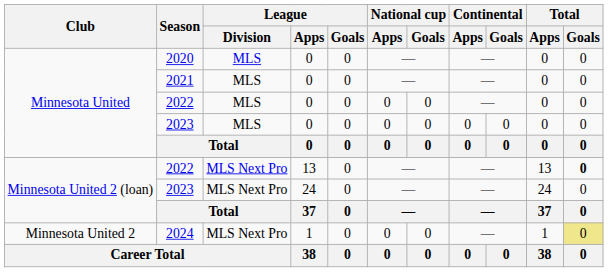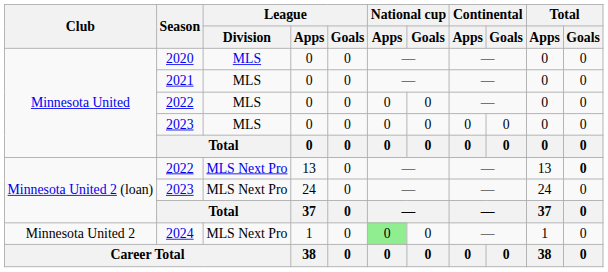(387, 233) no background -> (387, 233) lightgreen background
(583, 233) khaki background -> (583, 233) no background
